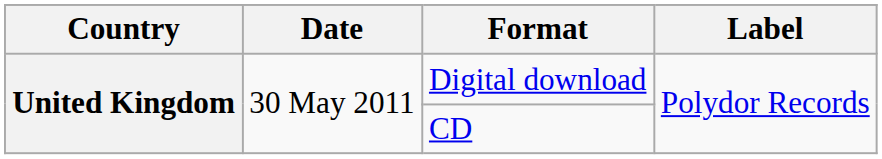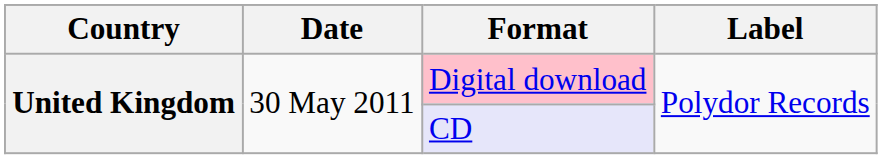(538, 78) no background -> (538, 78) pink background
(451, 128) no background -> (451, 128) lavender background
